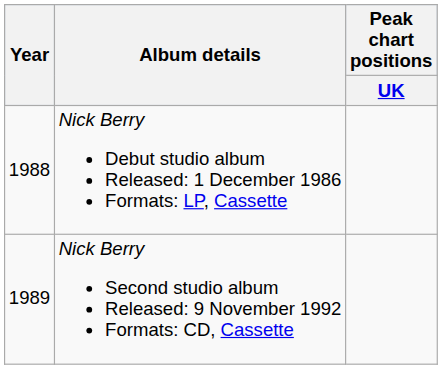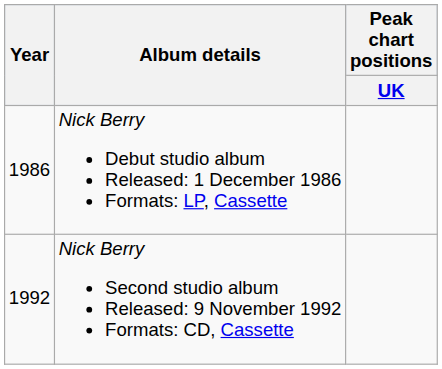(30, 169) 1988 -> (30, 169) 1986
(30, 298) 1989 -> (30, 298) 1992
